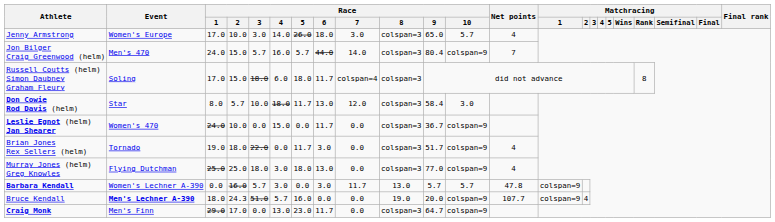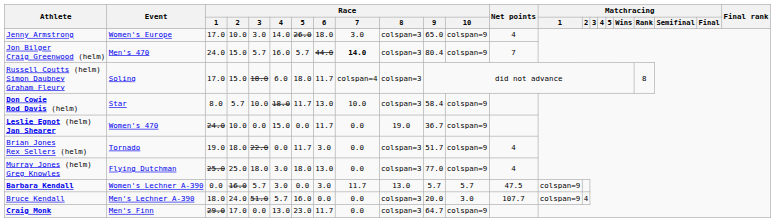(467, 35) 5.7 -> (467, 35) colspan=9
(357, 52) normal -> (357, 52) bold
(357, 104) 12.0 -> (357, 104) 10.0
(467, 104) 3.0 -> (467, 104) colspan=9
(401, 125) colspan=3 -> (401, 125) 19.0
(514, 185) 47.8 -> (514, 185) 47.5
(152, 198) bold -> (152, 198) normal
(238, 198) 24.3 -> (238, 198) 24.0
(401, 198) 19.0 -> (401, 198) colspan=3
(467, 198) colspan=9 -> (467, 198) 3.0
